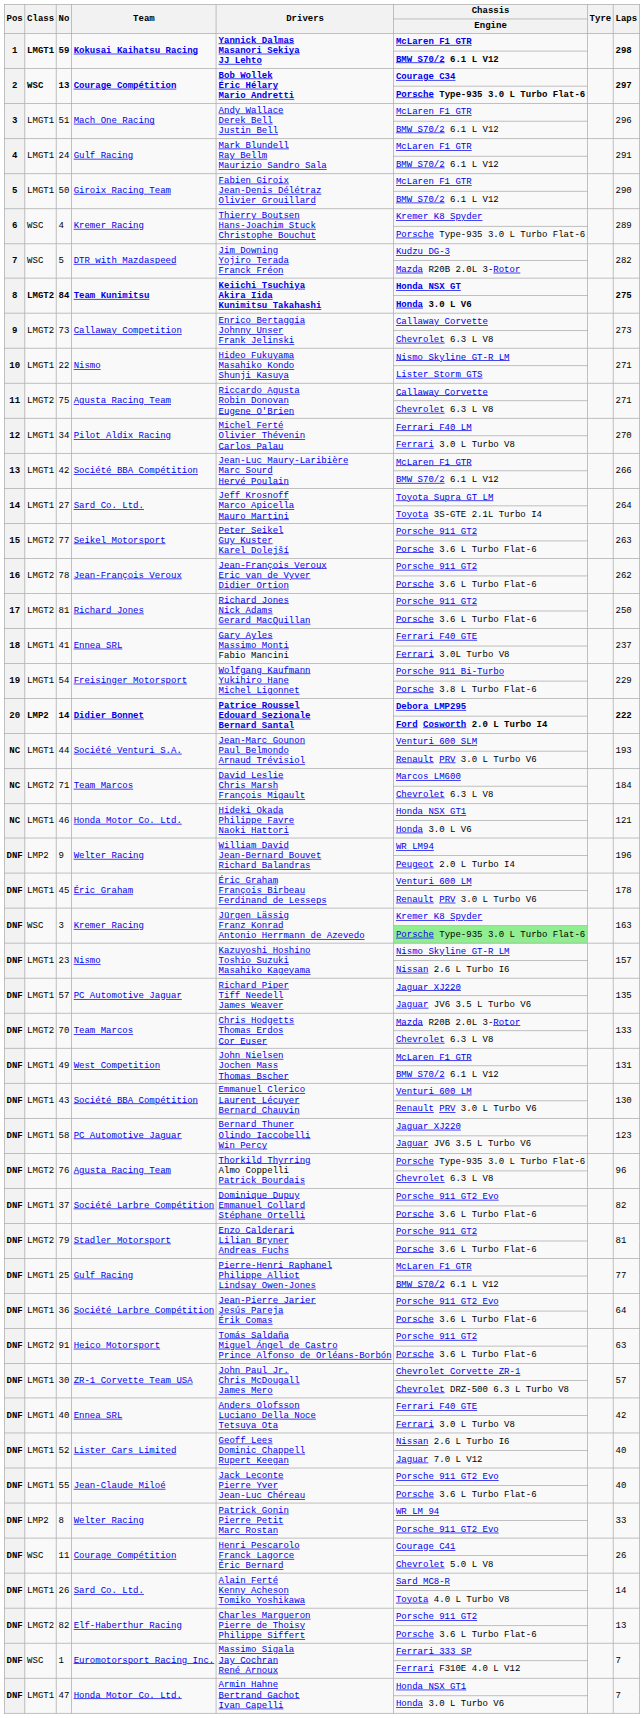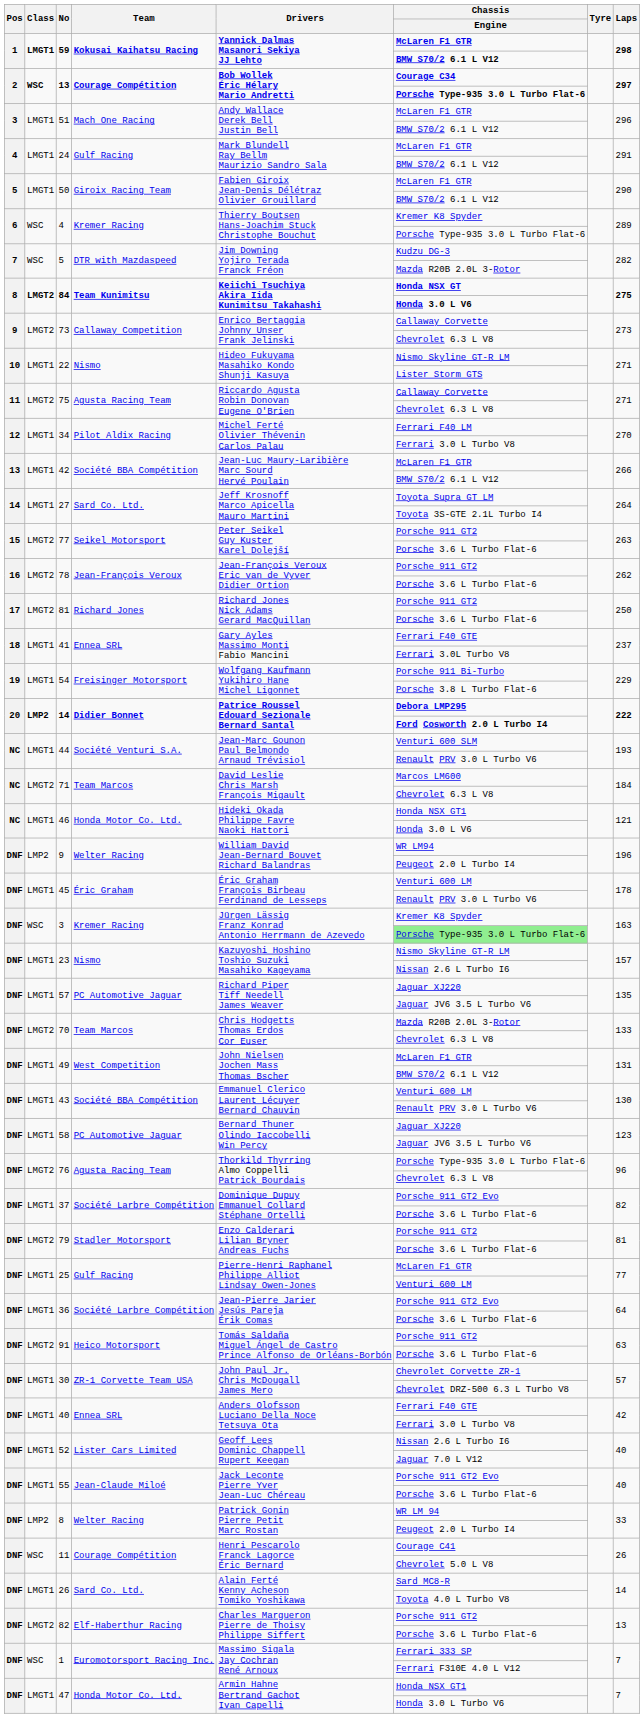(447, 1285) BMW S70/2 6.1 L V12 -> (434, 1285) Venturi 600 LM
(447, 1530) Porsche 911 GT2 Evo -> (455, 1530) Peugeot 2.0 L Turbo I4
